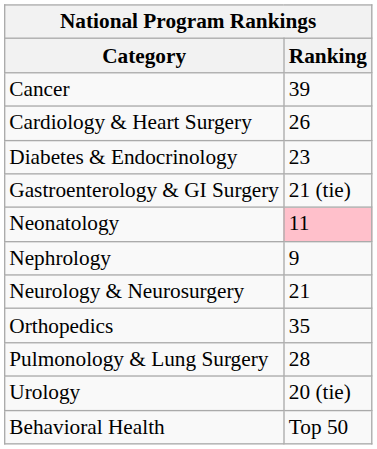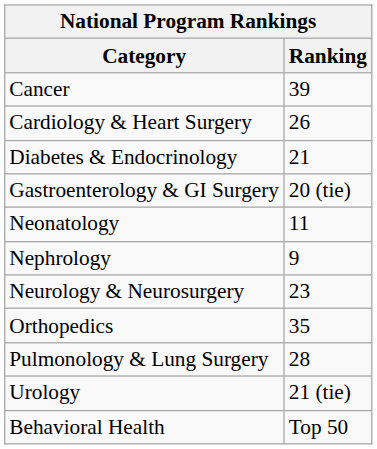(299, 156) 23 -> (299, 156) 21
(320, 190) 21 (tie) -> (320, 190) 20 (tie)
(299, 224) pink background -> (299, 224) no background
(299, 291) 21 -> (299, 291) 23
(320, 392) 20 (tie) -> (320, 392) 21 (tie)
